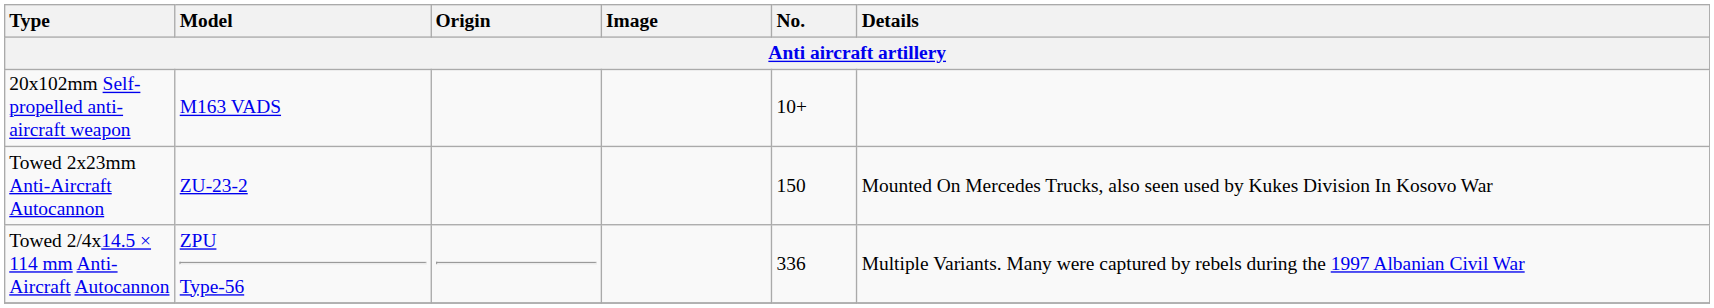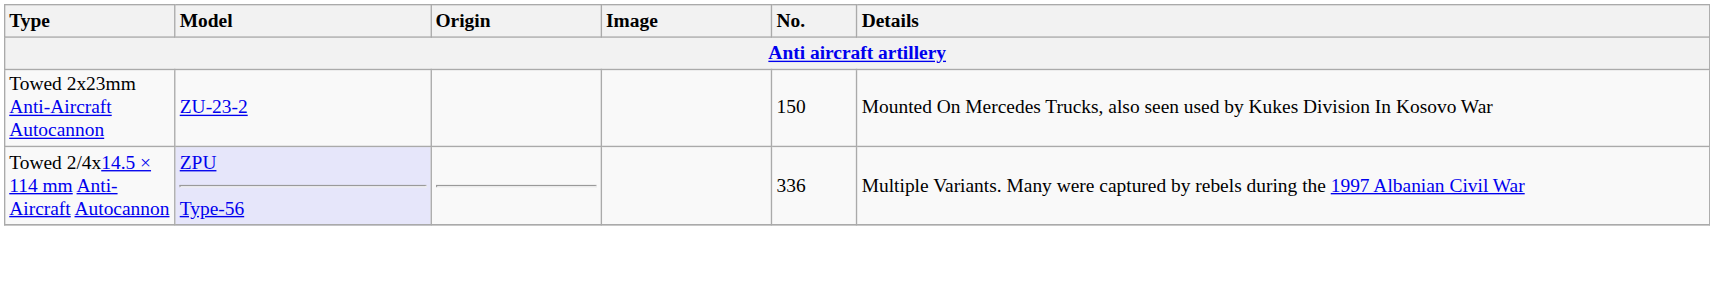- row: (75, 107)
(303, 263) no background -> (303, 185) lavender background
